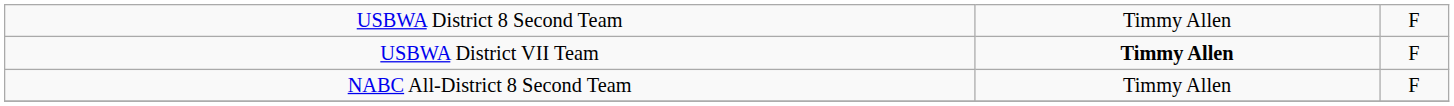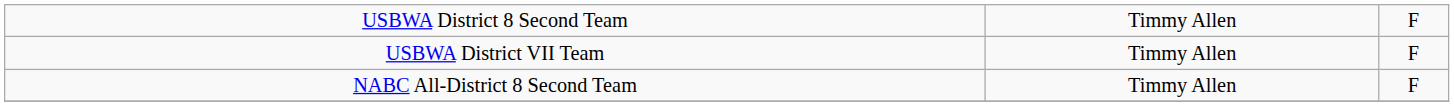(1177, 52) bold -> (1182, 52) normal
